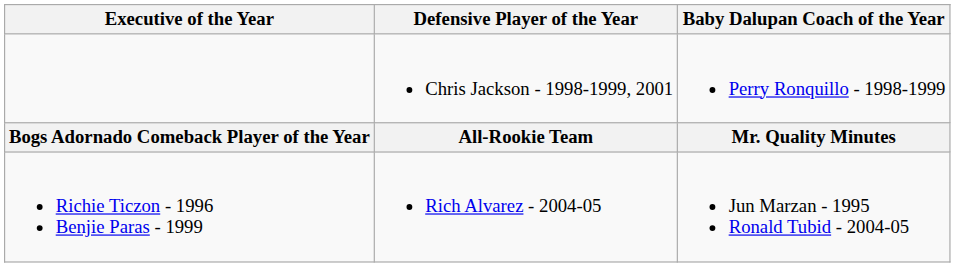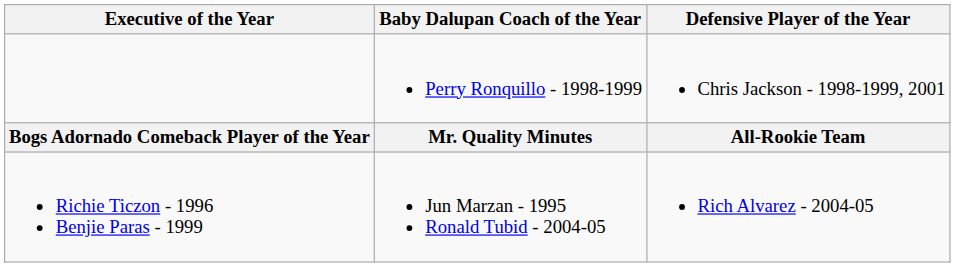columns swapped: (814, 19) <-> (526, 19)
